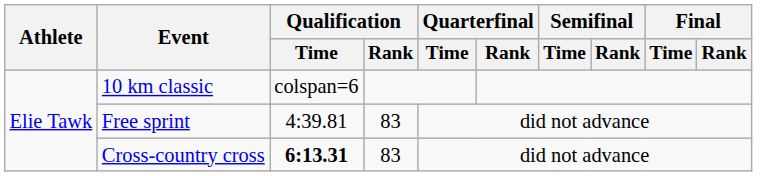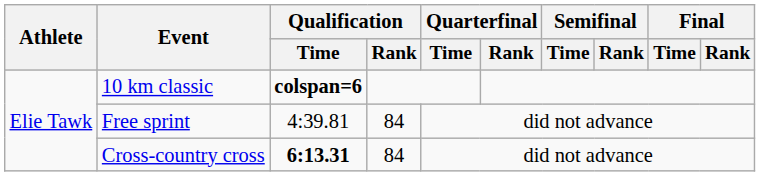(316, 87) normal -> (318, 87) bold
(391, 121) 83 -> (394, 121) 84
(391, 154) 83 -> (394, 154) 84
